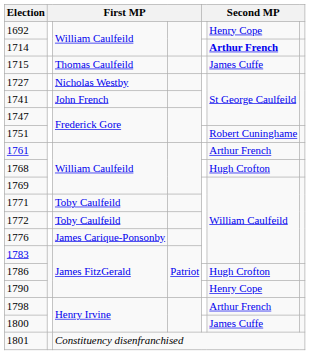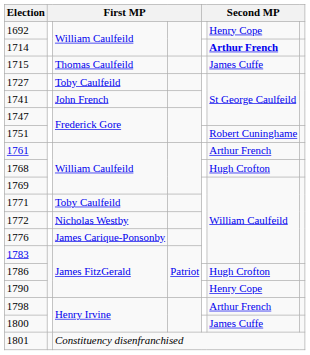(92, 82) Nicholas Westby -> (88, 82) Toby Caulfeild
(88, 220) Toby Caulfeild -> (92, 220) Nicholas Westby
